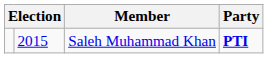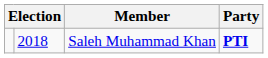(33, 40) 2015 -> (33, 40) 2018
